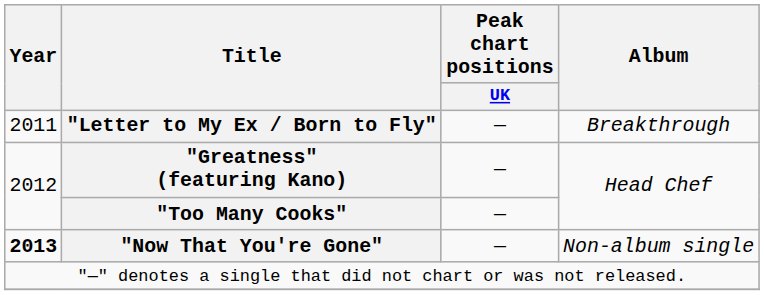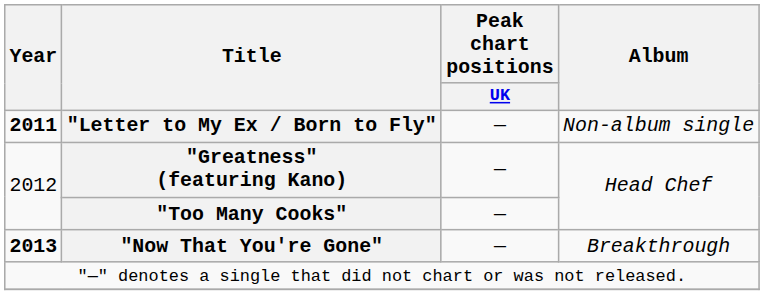(33, 126) normal -> (33, 126) bold
(659, 126) Breakthrough -> (659, 126) Non-album single
(659, 246) Non-album single -> (659, 246) Breakthrough
